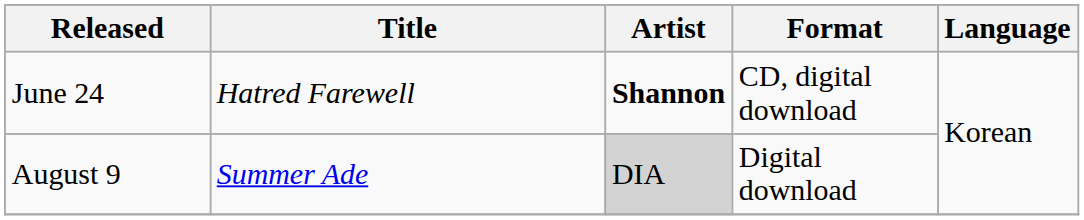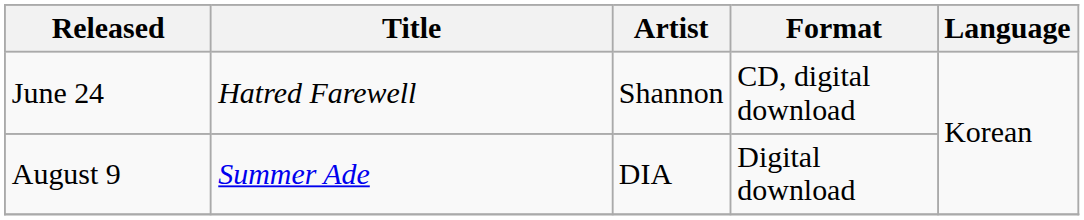(668, 92) bold -> (671, 92) normal
(638, 173) lightgrey background -> (645, 173) no background
